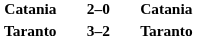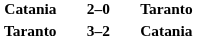(166, 9) Catania -> (166, 9) Taranto
(166, 30) Taranto -> (166, 30) Catania
